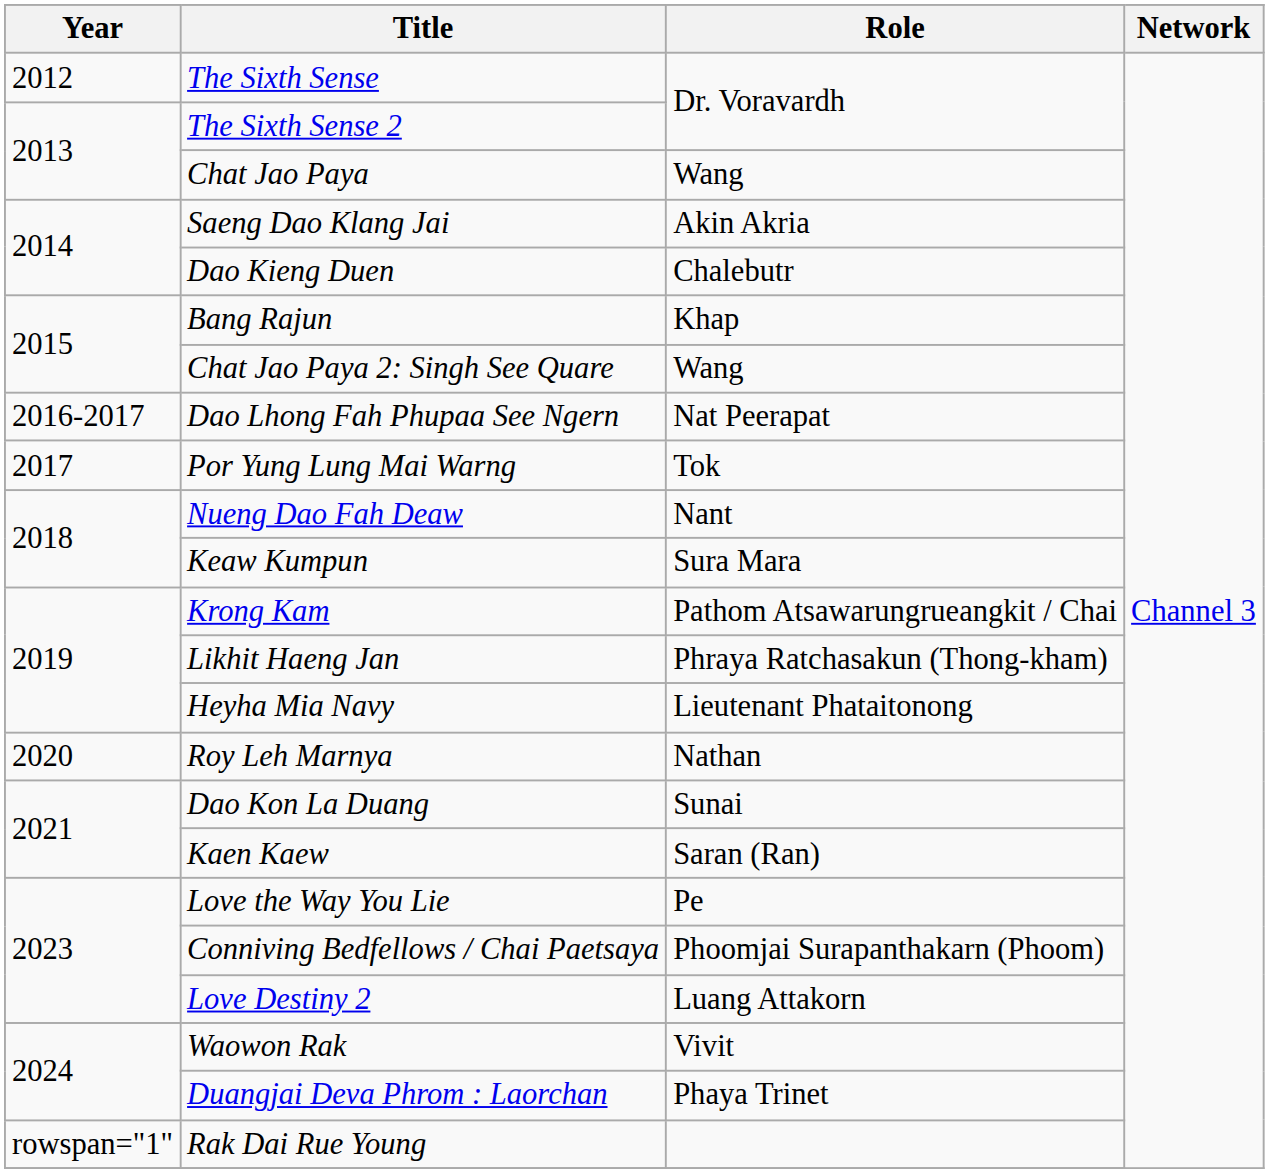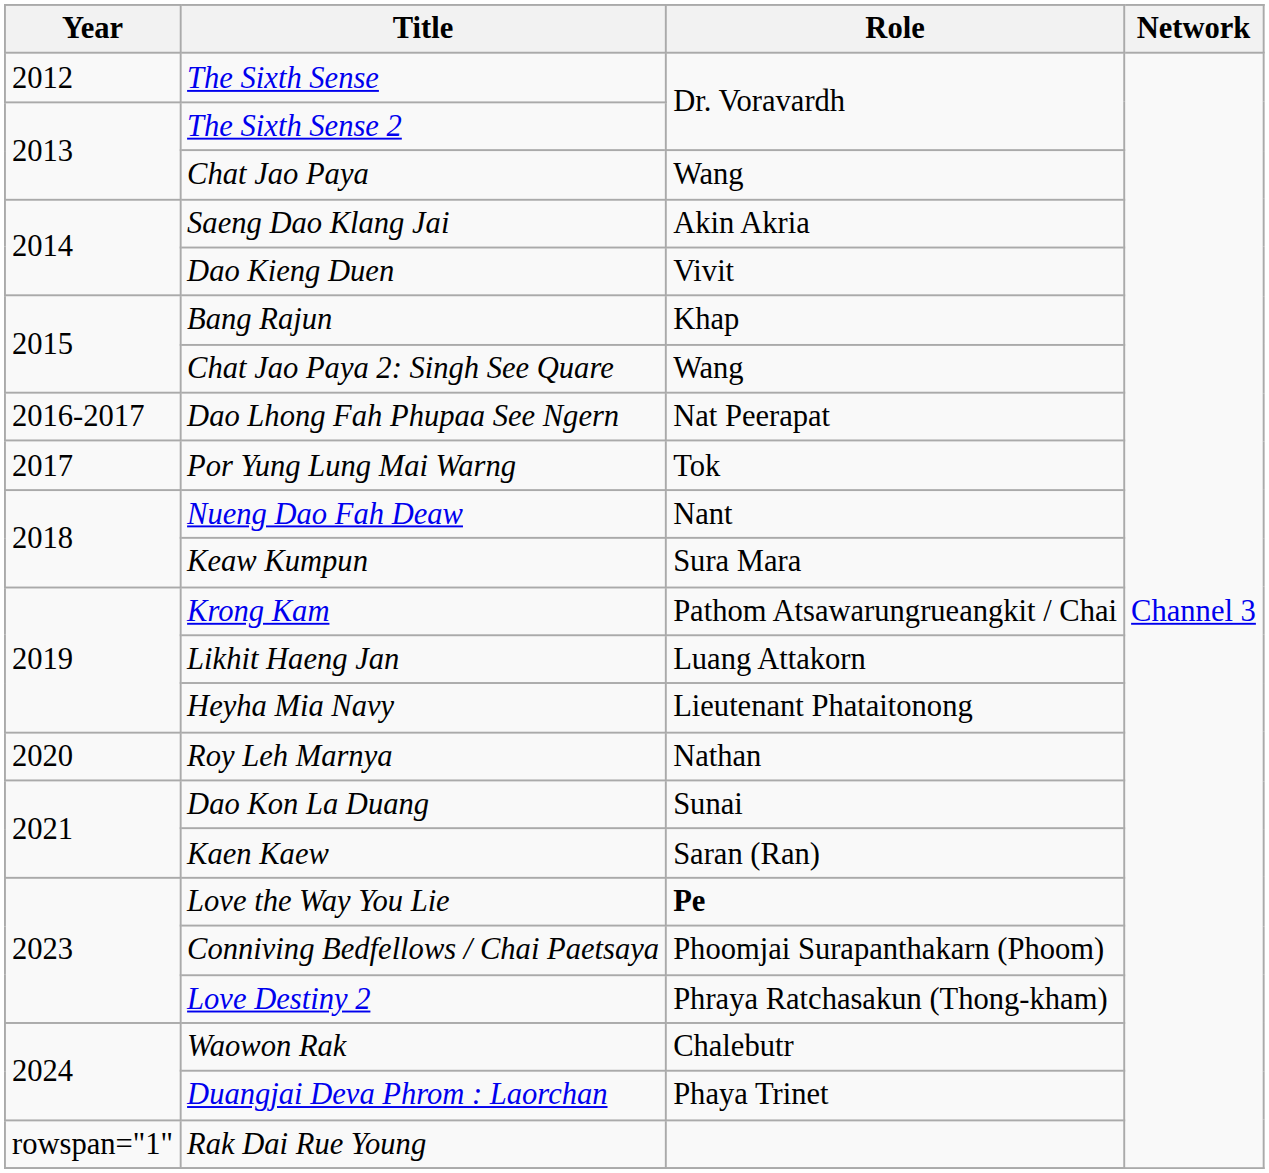(733, 271) Chalebutr -> (704, 271) Vivit
(890, 658) Phraya Ratchasakun (Thong-kham) -> (769, 658) Luang Attakorn
(688, 901) normal -> (689, 901) bold
(769, 998) Luang Attakorn -> (890, 998) Phraya Ratchasakun (Thong-kham)
(704, 1046) Vivit -> (733, 1046) Chalebutr
